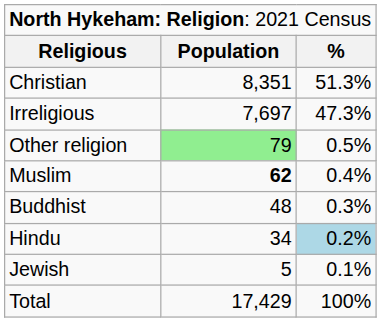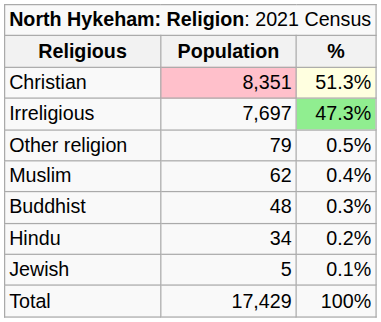(267, 82) no background -> (267, 82) pink background
(343, 82) no background -> (343, 82) lightyellow background
(343, 113) no background -> (343, 113) lightgreen background
(281, 144) lightgreen background -> (281, 144) no background
(281, 176) bold -> (281, 176) normal
(349, 238) lightblue background -> (349, 238) no background
